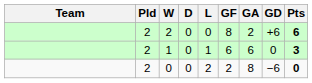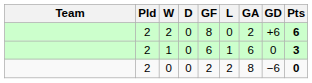columns swapped: (208, 13) <-> (229, 13)
